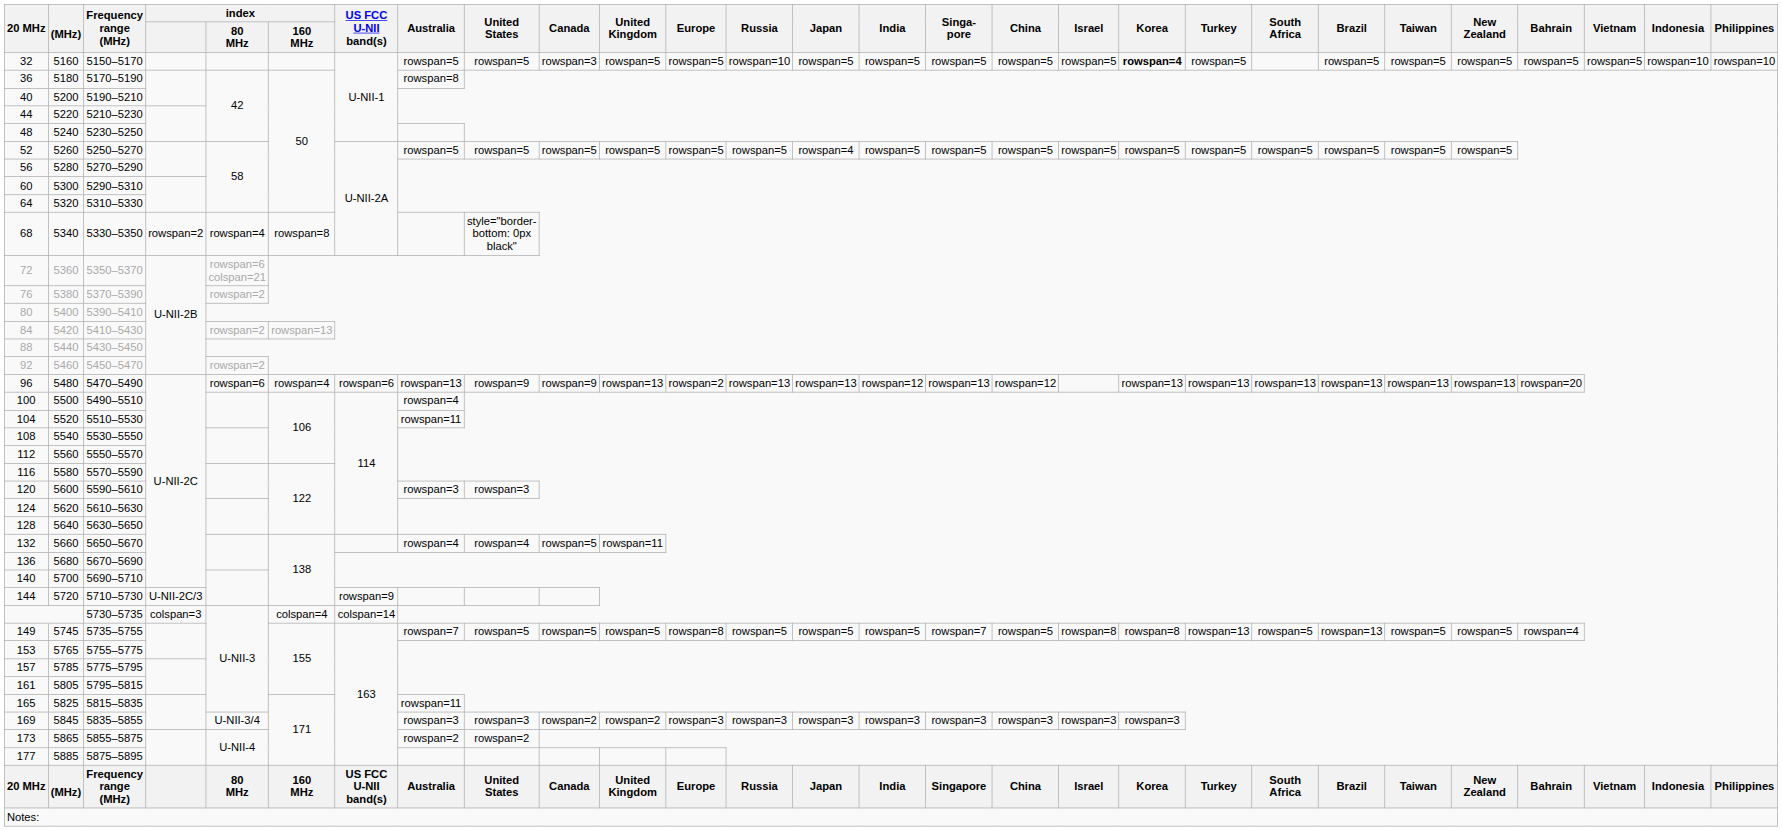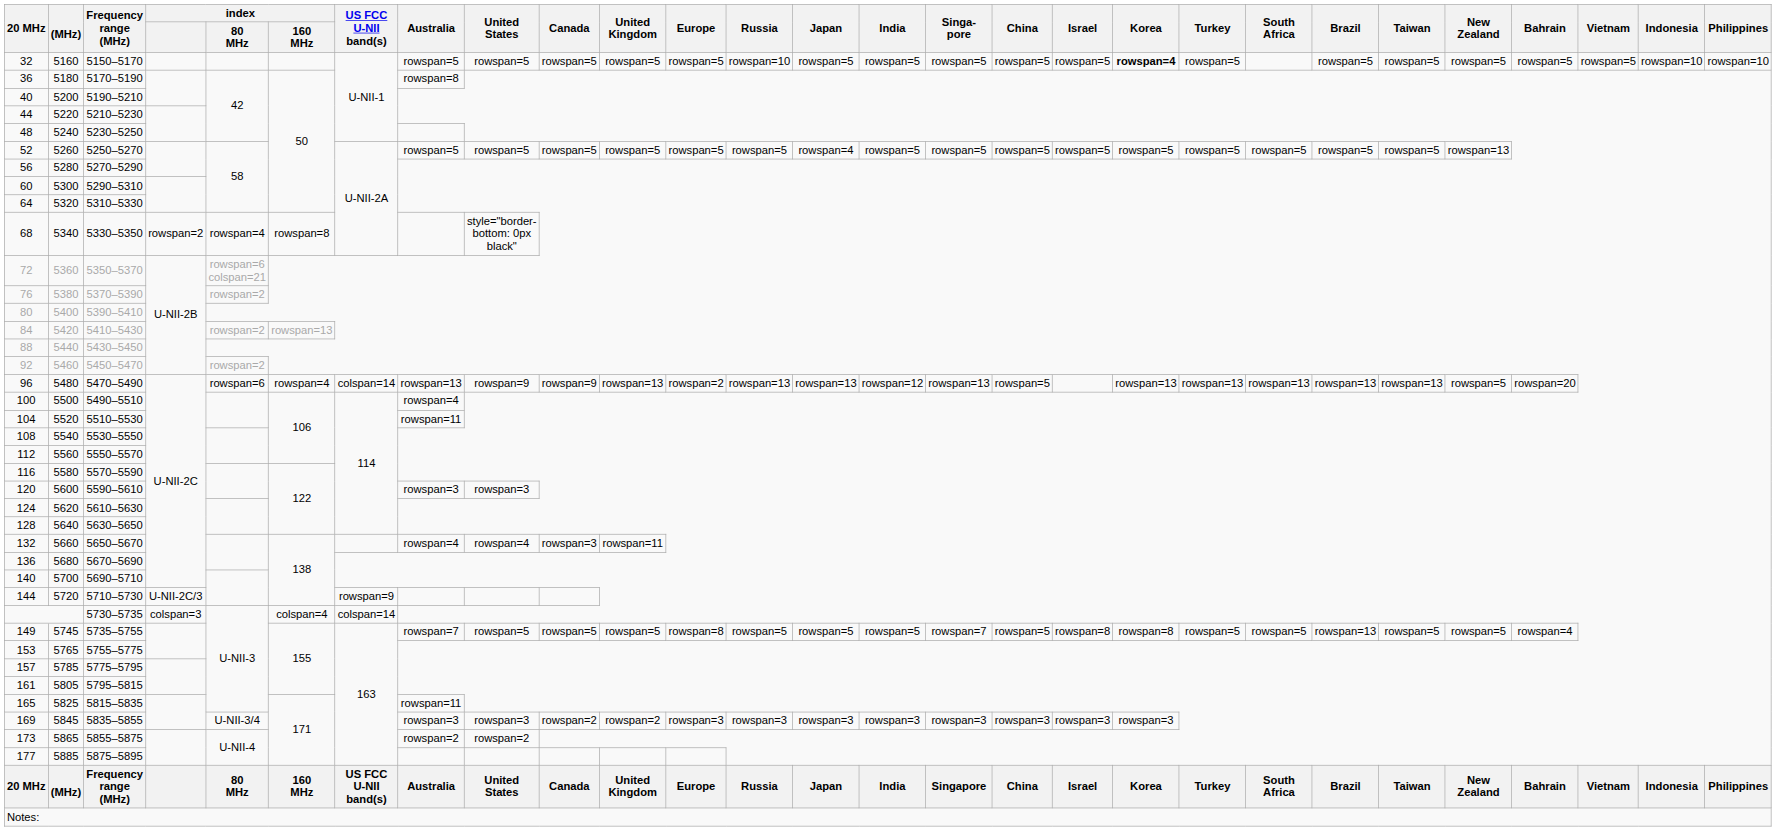(569, 61) rowspan=3 -> (569, 61) rowspan=5
(1485, 150) rowspan=5 -> (1478, 150) rowspan=13
(366, 383) rowspan=6 -> (366, 383) colspan=14
(1025, 383) rowspan=12 -> (1022, 383) rowspan=5
(1485, 383) rowspan=13 -> (1478, 383) rowspan=5
(569, 543) rowspan=5 -> (569, 543) rowspan=3
(1219, 632) rowspan=13 -> (1212, 632) rowspan=5
